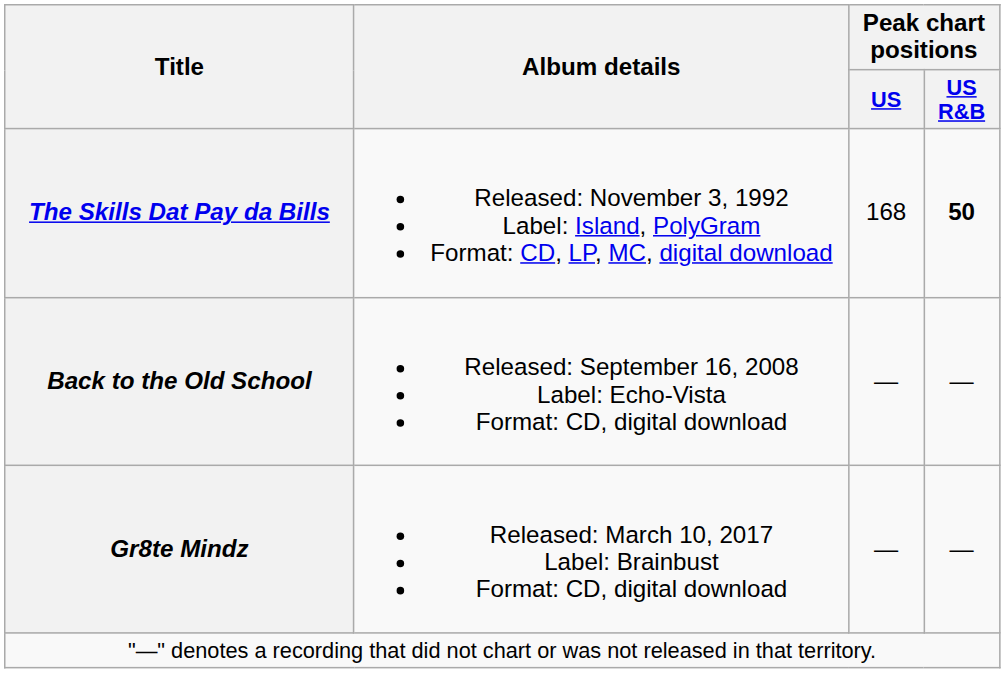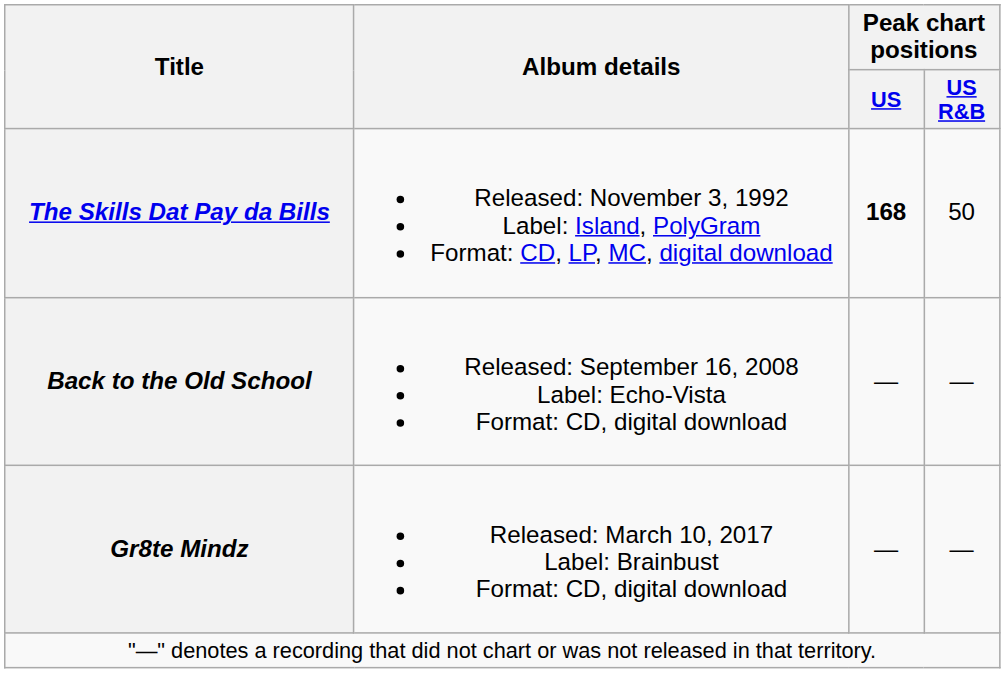(886, 212) normal -> (886, 212) bold
(962, 212) bold -> (962, 212) normal
